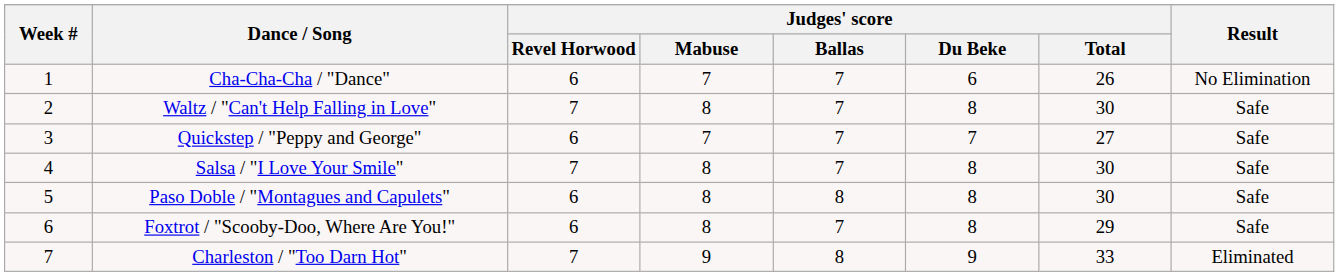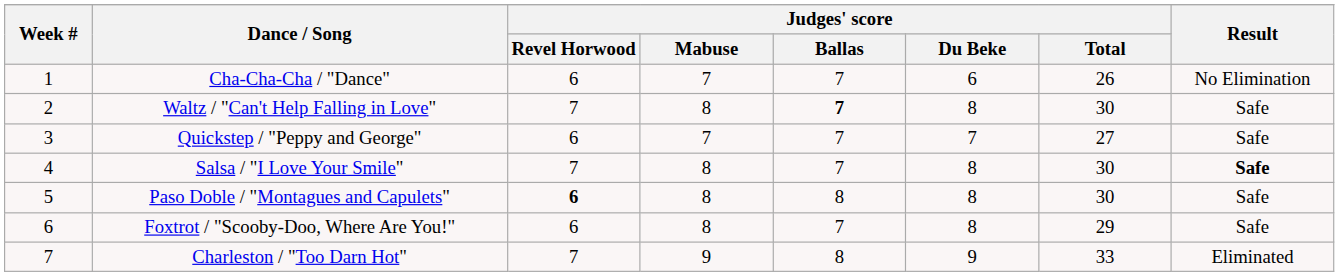(839, 108) normal -> (839, 108) bold
(1252, 167) normal -> (1253, 167) bold
(574, 197) normal -> (574, 197) bold
